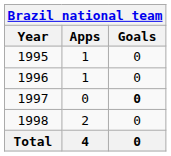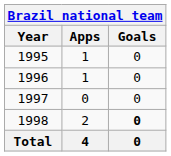(137, 99) bold -> (137, 99) normal
(137, 120) normal -> (137, 120) bold
